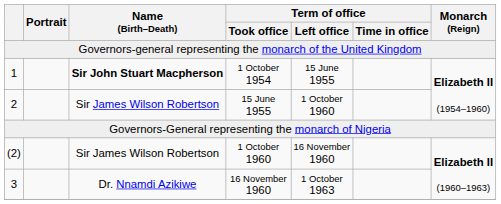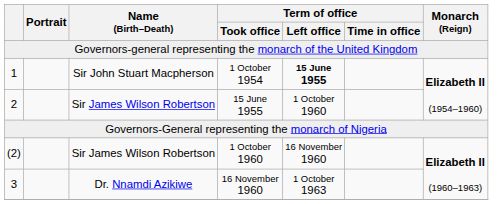(147, 73) bold -> (143, 73) normal
(322, 74) normal -> (314, 73) bold
